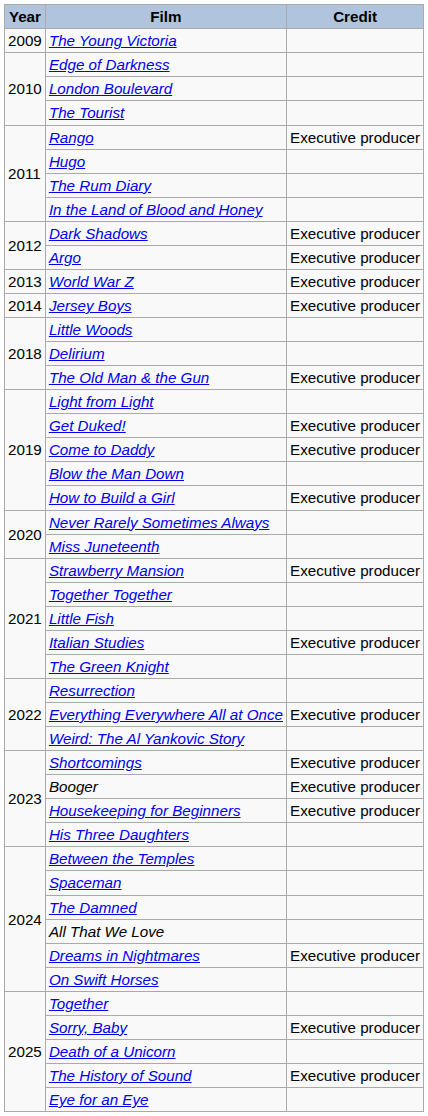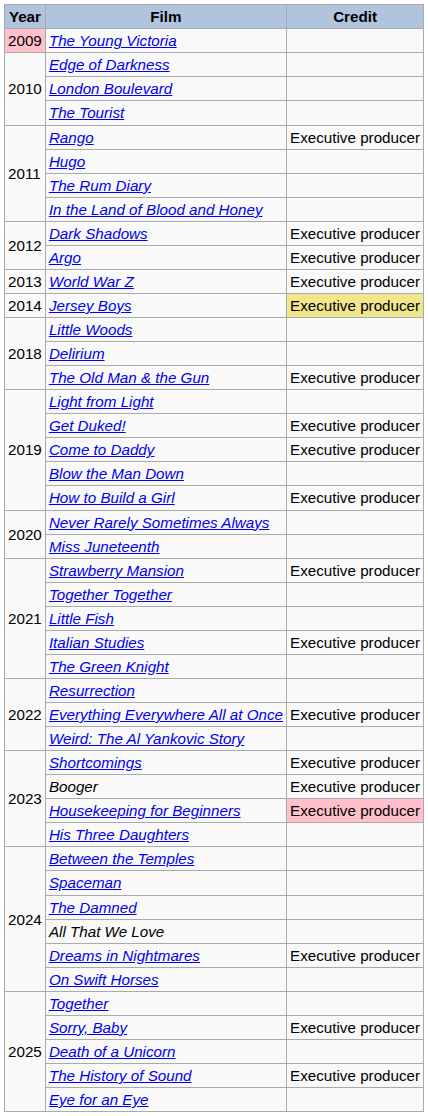(25, 41) no background -> (25, 41) pink background
(355, 305) no background -> (355, 305) khaki background
(355, 811) no background -> (355, 811) pink background
